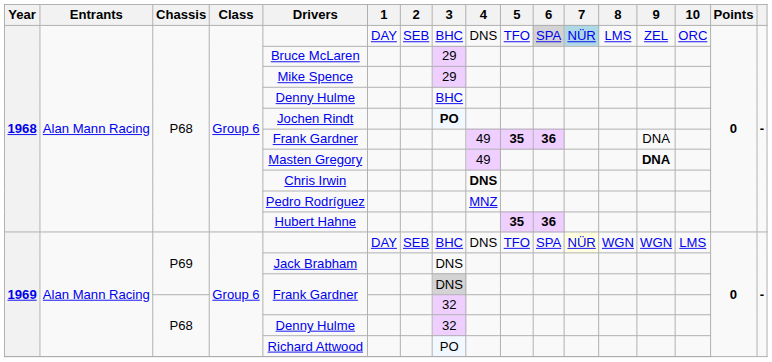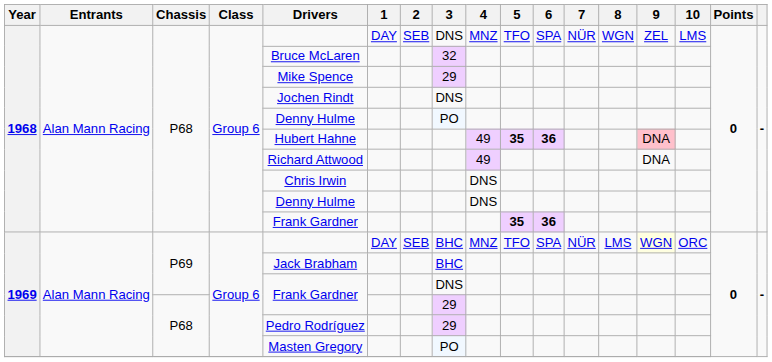(449, 36) BHC -> (449, 36) DNS
(483, 36) DNS -> (483, 36) MNZ
(549, 36) lightgrey background -> (549, 36) no background
(582, 36) lightblue background -> (582, 36) no background
(618, 36) LMS -> (618, 36) WGN
(693, 36) ORC -> (693, 36) LMS
(449, 57) 29 -> (449, 57) 32
(315, 98) Denny Hulme -> (315, 98) Jochen Rindt
(449, 98) BHC -> (449, 98) DNS
(315, 119) Jochen Rindt -> (315, 119) Denny Hulme
(449, 119) bold -> (449, 119) normal
(315, 139) Frank Gardner -> (315, 139) Hubert Hahne
(656, 139) no background -> (656, 139) pink background
(315, 160) Masten Gregory -> (315, 160) Richard Attwood
(656, 160) bold -> (656, 160) normal
(483, 181) bold -> (483, 181) normal
(315, 202) Pedro Rodríguez -> (315, 202) Denny Hulme
(483, 202) MNZ -> (483, 202) DNS
(315, 222) Hubert Hahne -> (315, 222) Frank Gardner
(483, 243) DNS -> (483, 243) MNZ
(582, 243) lightyellow background -> (582, 243) no background
(618, 243) WGN -> (618, 243) LMS
(656, 243) no background -> (656, 243) lightyellow background
(693, 243) LMS -> (693, 243) ORC
(449, 264) DNS -> (449, 264) BHC
(449, 284) lightgrey background -> (449, 284) no background
(449, 305) 32 -> (449, 305) 29
(315, 326) Denny Hulme -> (315, 326) Pedro Rodríguez
(449, 326) 32 -> (449, 326) 29
(315, 346) Richard Attwood -> (315, 346) Masten Gregory
